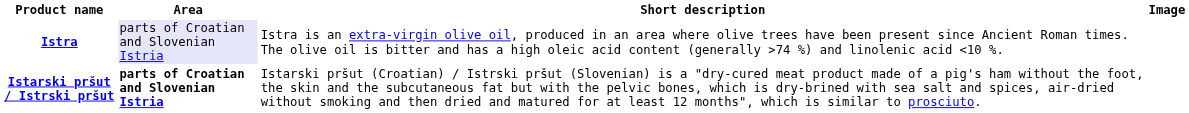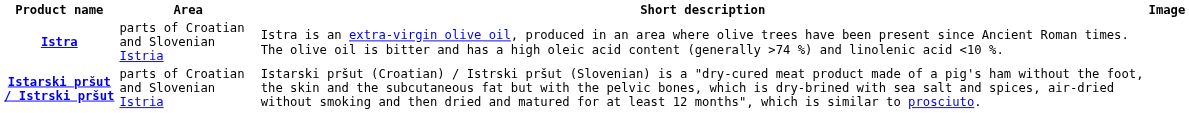(182, 42) lavender background -> (182, 42) no background
(182, 88) bold -> (182, 88) normal
